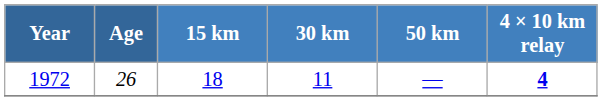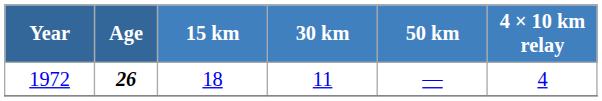(126, 79) normal -> (126, 79) bold
(542, 79) bold -> (542, 79) normal
